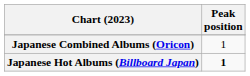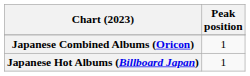(223, 62) bold -> (223, 62) normal
